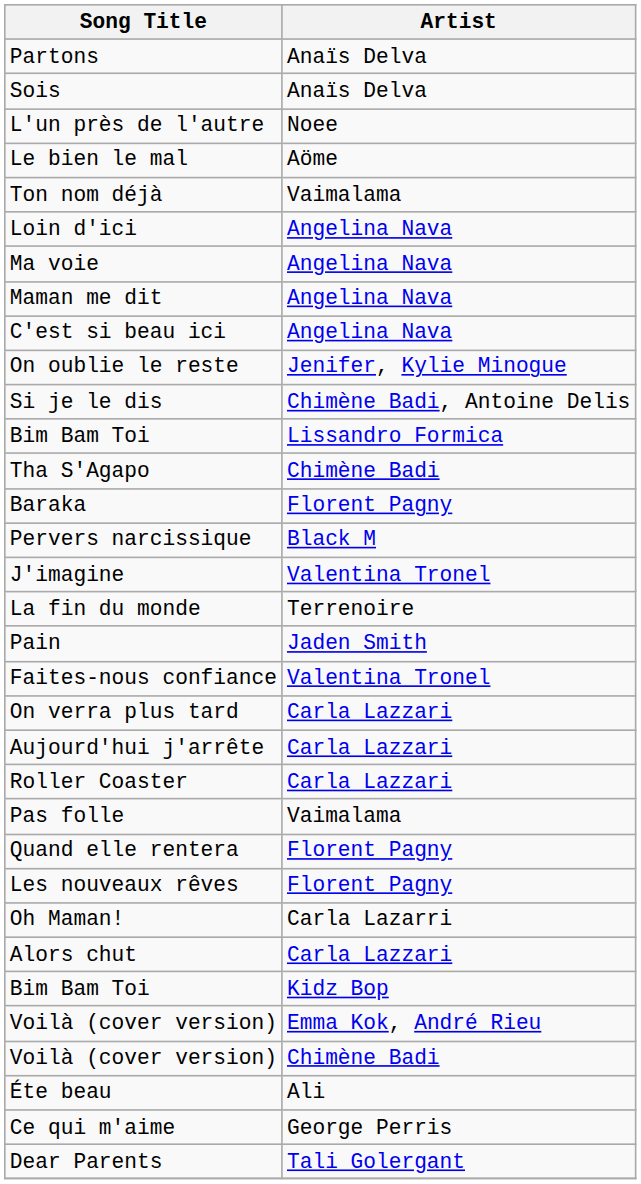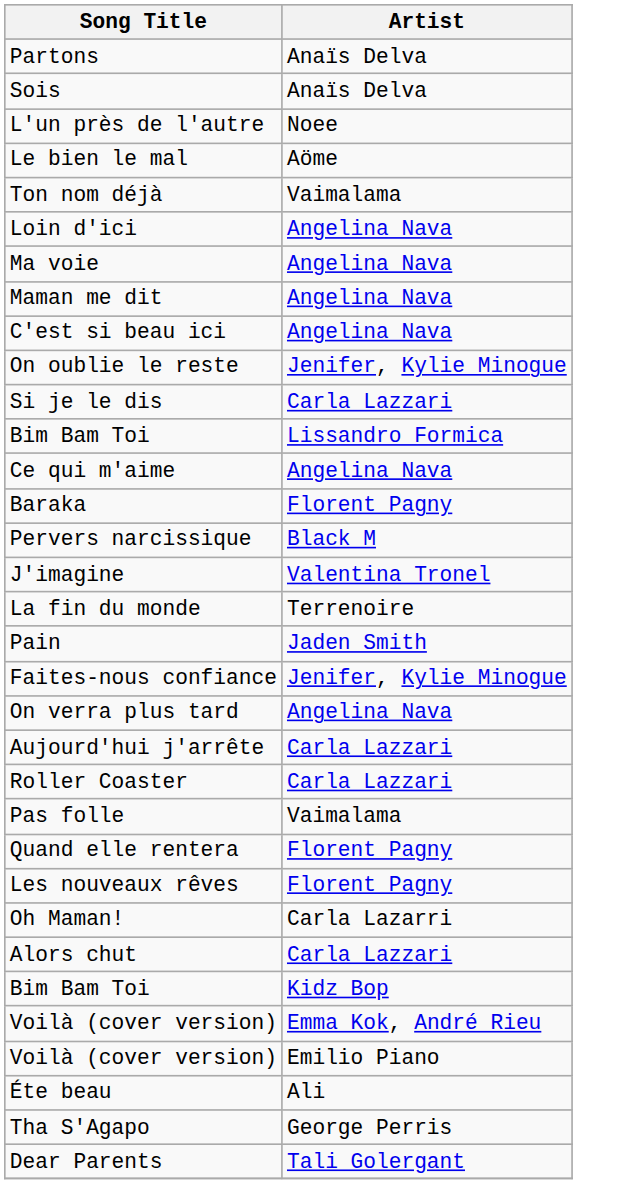(459, 402) Chimène Badi, Antoine Delis -> (370, 402) Carla Lazzari
(80, 471) Tha S'Agapo -> (93, 471) Ce qui m'aime
(363, 471) Chimène Badi -> (370, 471) Angelina Nava
(389, 678) Valentina Tronel -> (427, 678) Jenifer, Kylie Minogue
(370, 713) Carla Lazzari -> (370, 713) Angelina Nava
(363, 1058) Chimène Badi -> (363, 1058) Emilio Piano
(93, 1127) Ce qui m'aime -> (80, 1127) Tha S'Agapo
